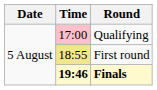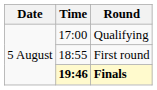(73, 34) pink background -> (73, 34) no background
(73, 54) khaki background -> (73, 54) no background
